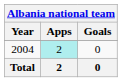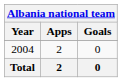(59, 49) paleturquoise background -> (59, 49) no background
